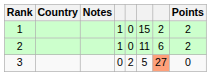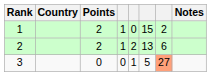columns swapped: (188, 12) <-> (97, 12)
(131, 46) 0 -> (134, 46) 2
(144, 46) 11 -> (147, 46) 13
(131, 63) 2 -> (134, 63) 1
